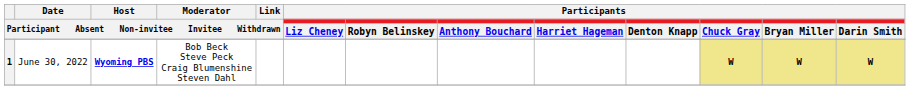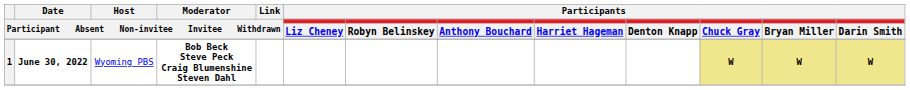(53, 62) normal -> (53, 62) bold
(124, 62) bold -> (124, 62) normal
(207, 62) normal -> (207, 62) bold
